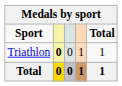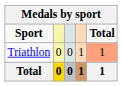(59, 52) bold -> (59, 52) normal
(102, 52) no background -> (102, 52) lightsalmon background
